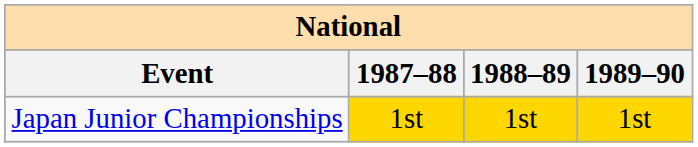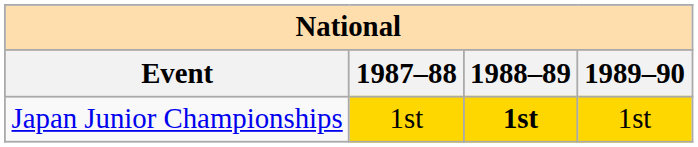(520, 118) normal -> (520, 118) bold
